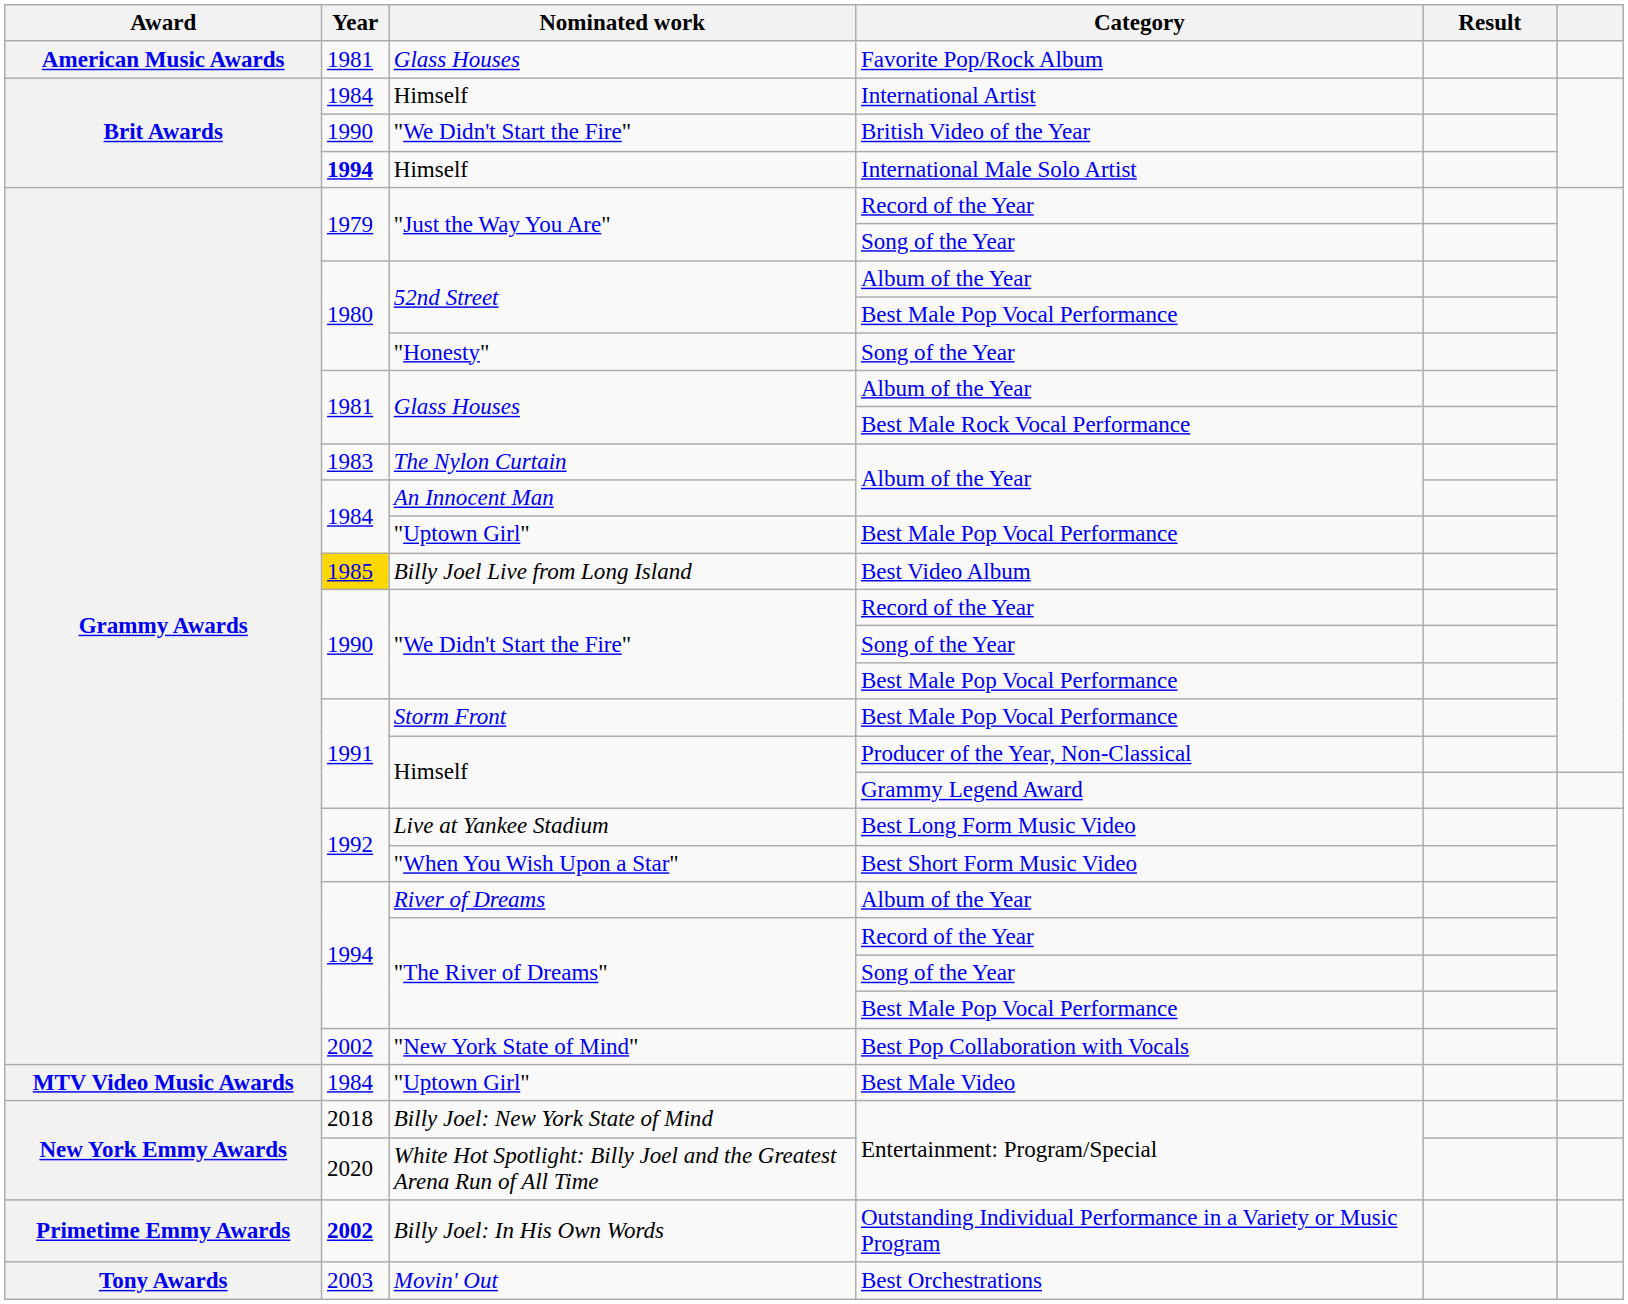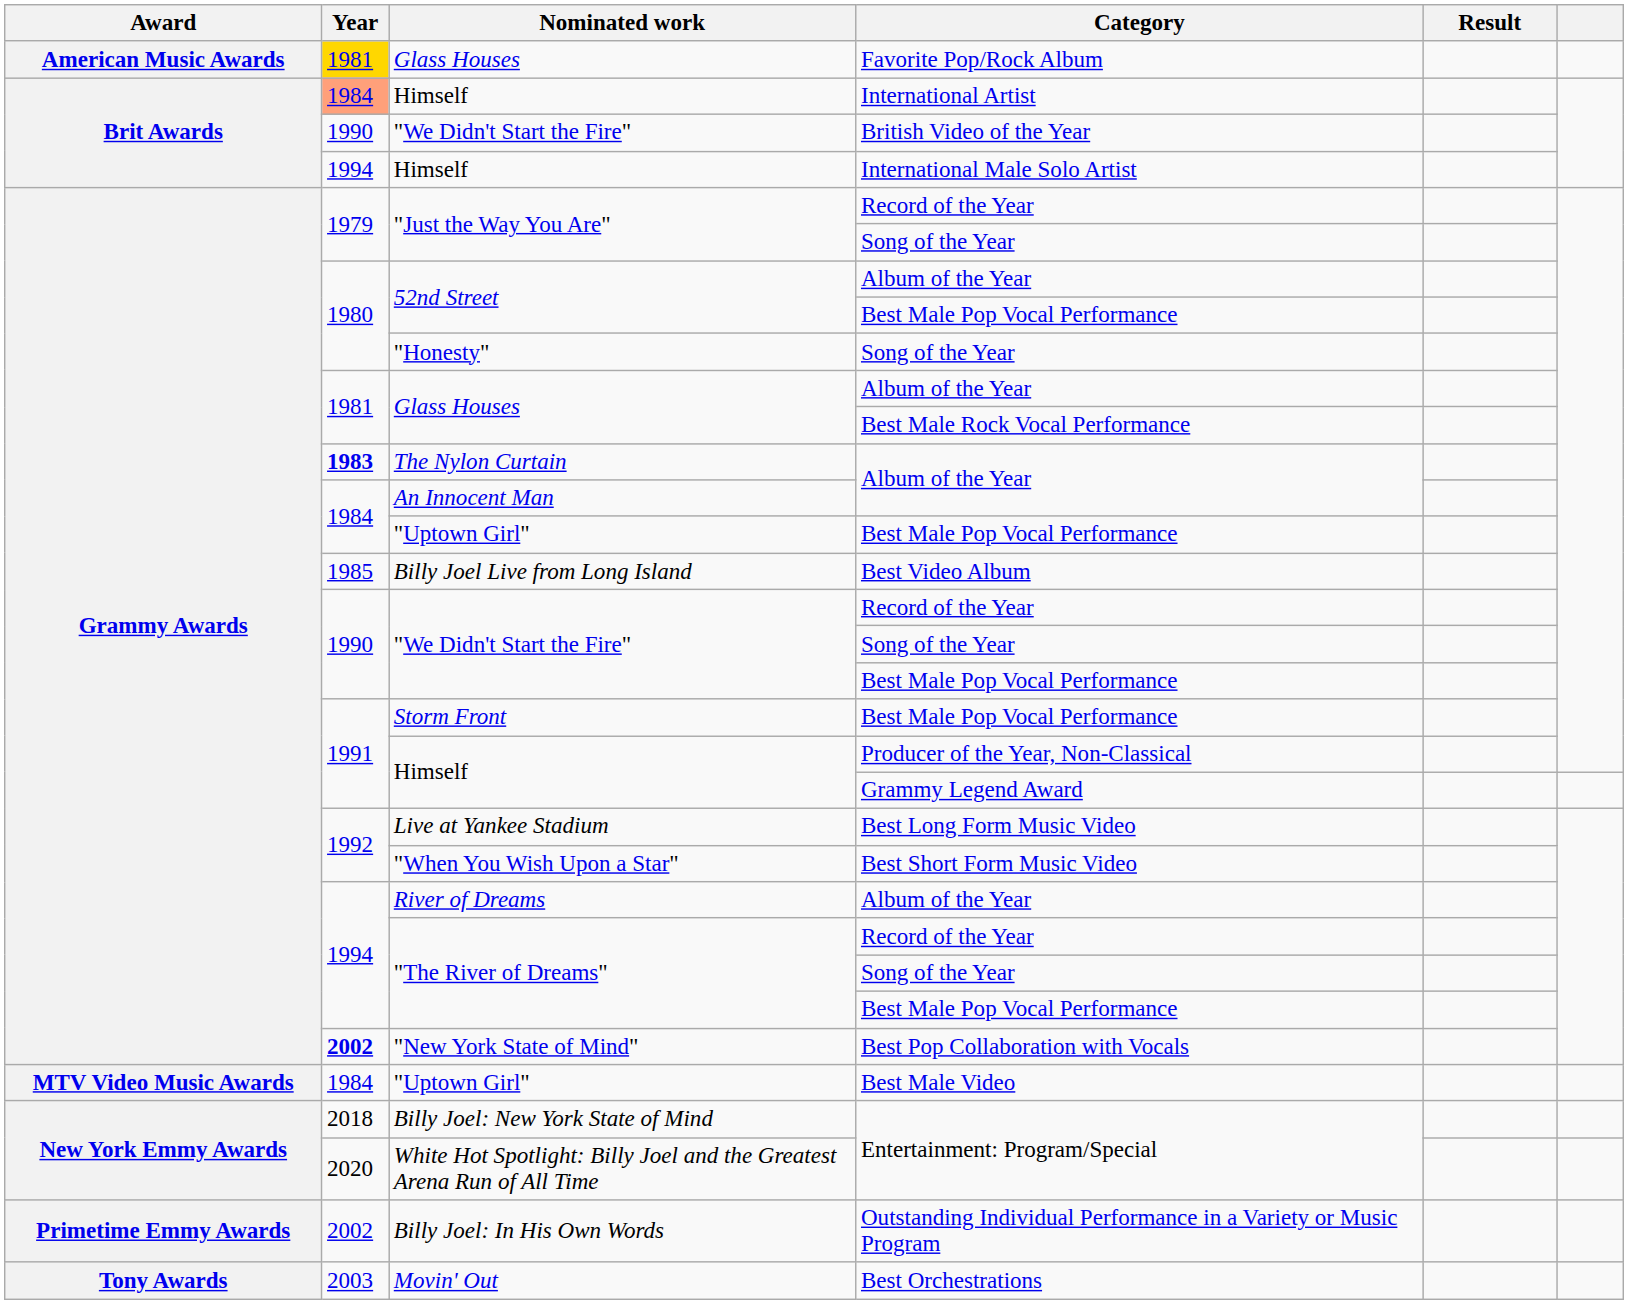(350, 59) no background -> (350, 59) gold background
(350, 95) no background -> (350, 95) lightsalmon background
(350, 168) bold -> (350, 168) normal
(350, 461) normal -> (350, 461) bold
(350, 570) gold background -> (350, 570) no background
(350, 1045) normal -> (350, 1045) bold
(350, 1230) bold -> (350, 1230) normal
